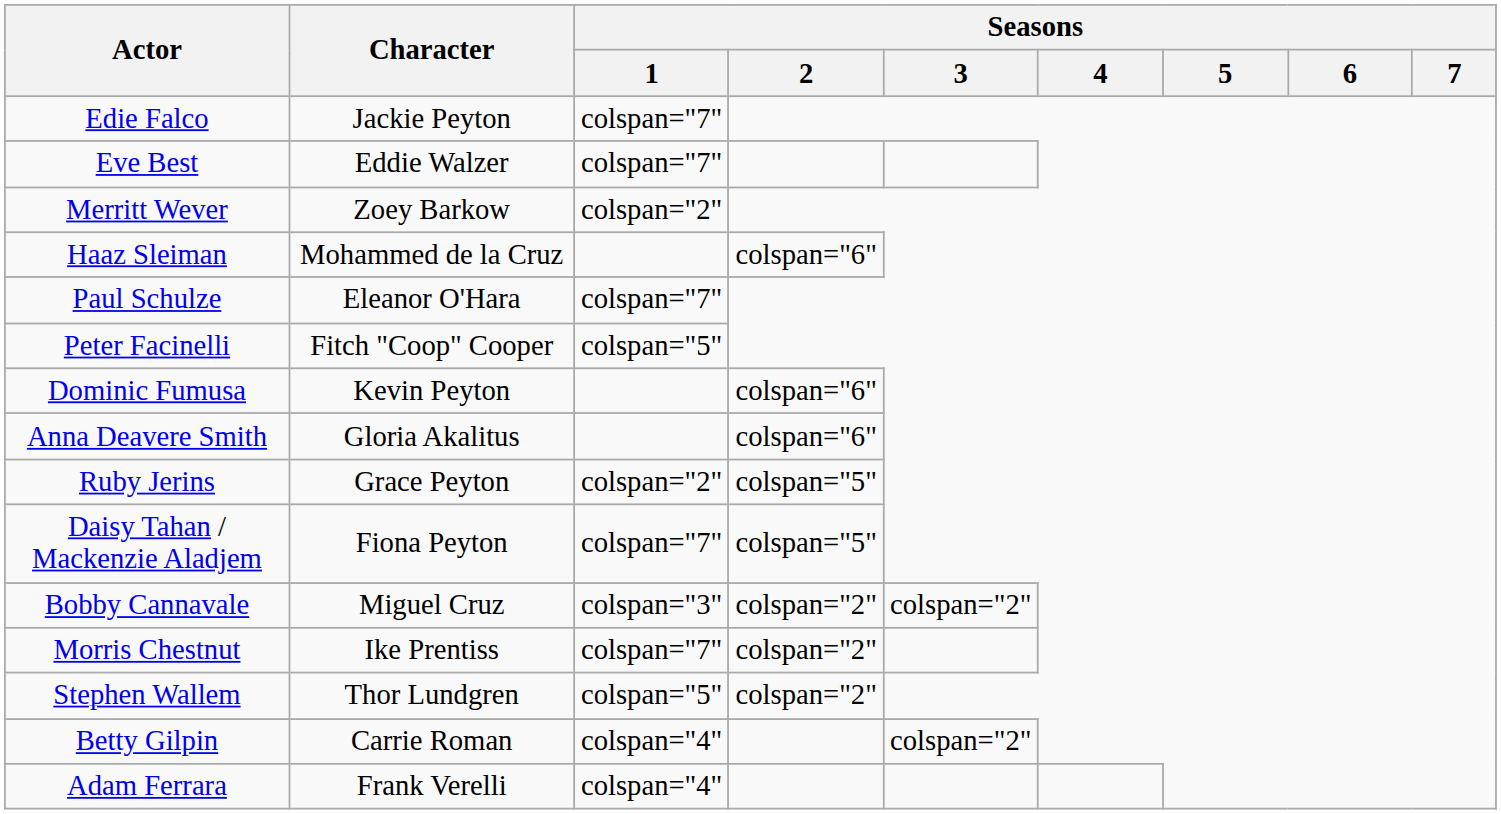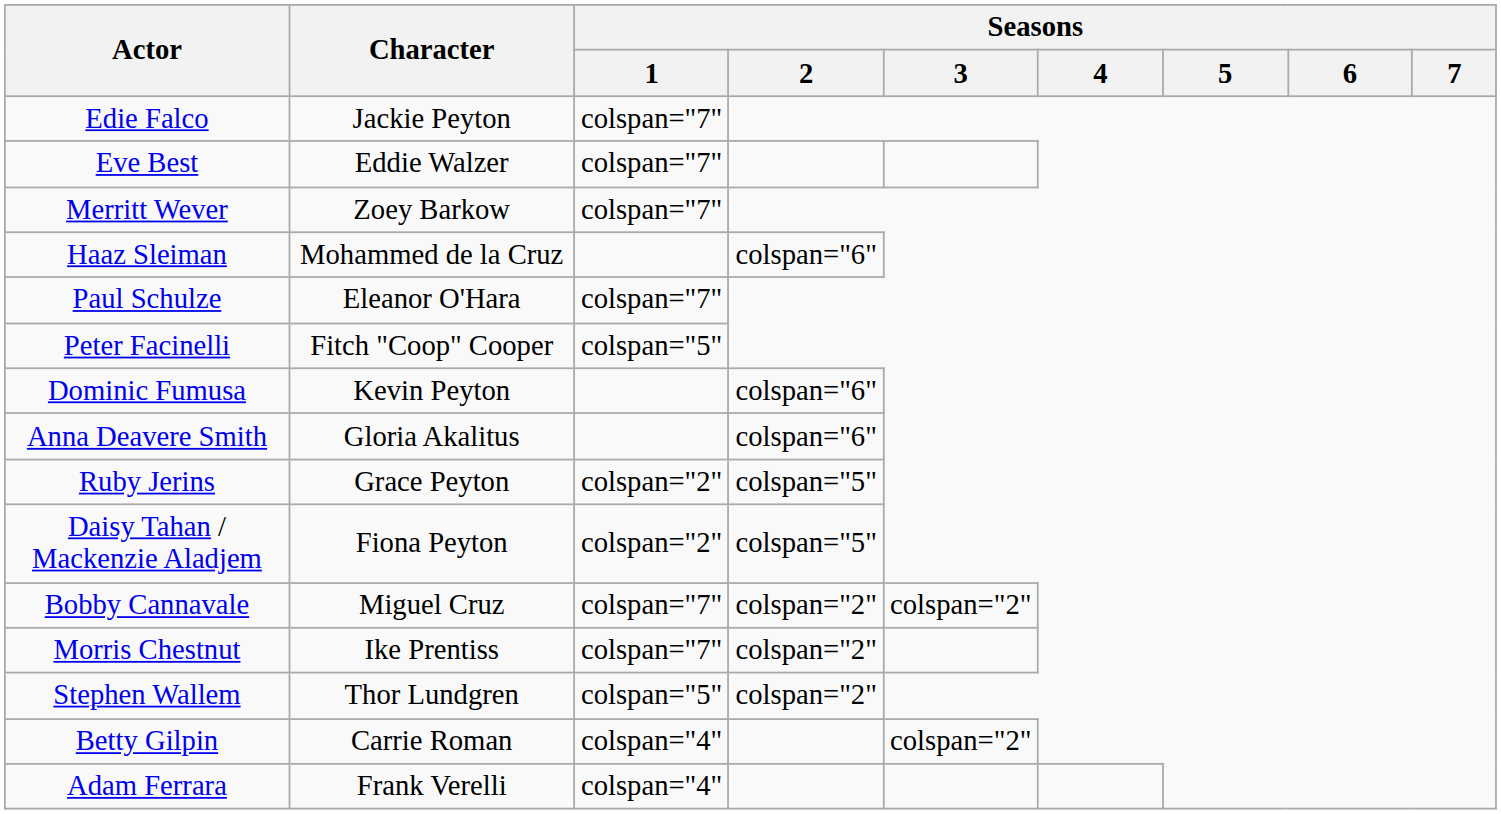(652, 208) colspan="2" -> (652, 208) colspan="7"
(652, 542) colspan="7" -> (652, 542) colspan="2"
(652, 604) colspan="3" -> (652, 604) colspan="7"
